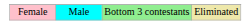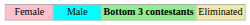(147, 12) normal -> (149, 12) bold
